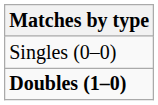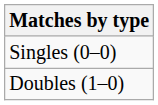(68, 83) bold -> (67, 83) normal
